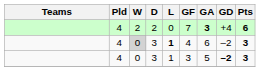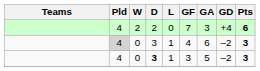(207, 27) bold -> (207, 27) normal
(119, 43) no background -> (119, 43) lightgrey background
(137, 43) lightgrey background -> (137, 43) no background
(171, 43) bold -> (171, 43) normal
(154, 58) normal -> (154, 58) bold
(226, 58) bold -> (226, 58) normal
